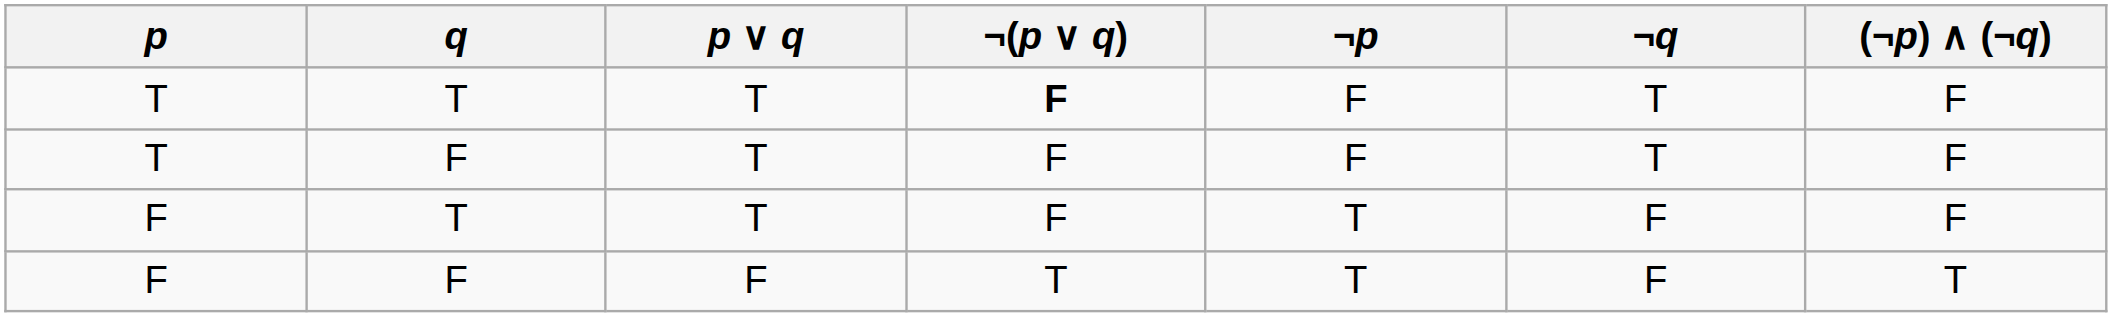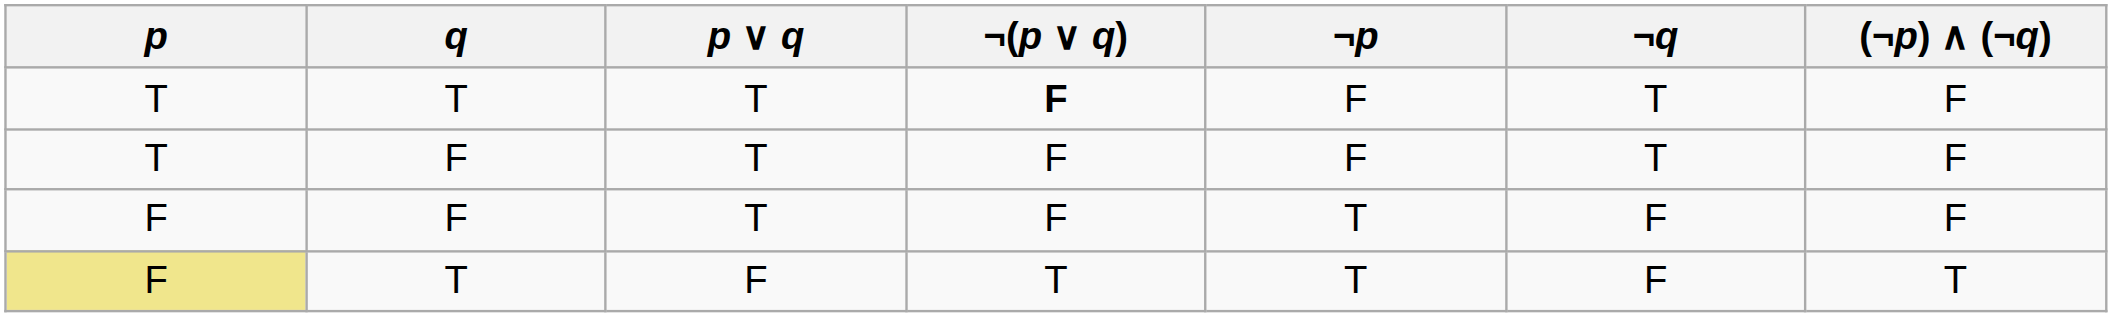(456, 219) T -> (456, 219) F
(156, 279) no background -> (156, 279) khaki background
(456, 279) F -> (456, 279) T
